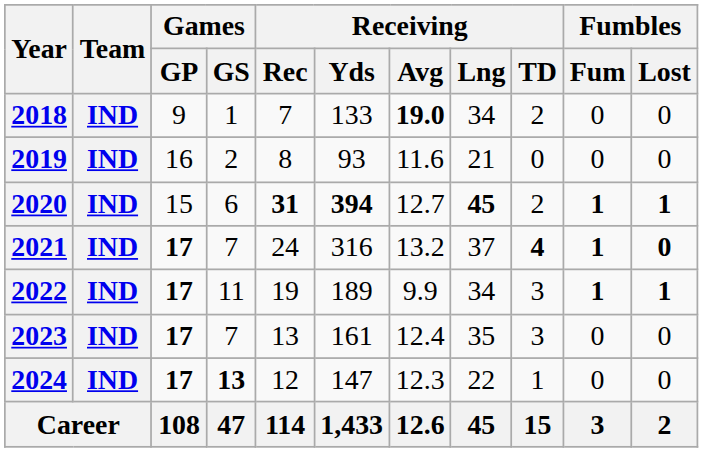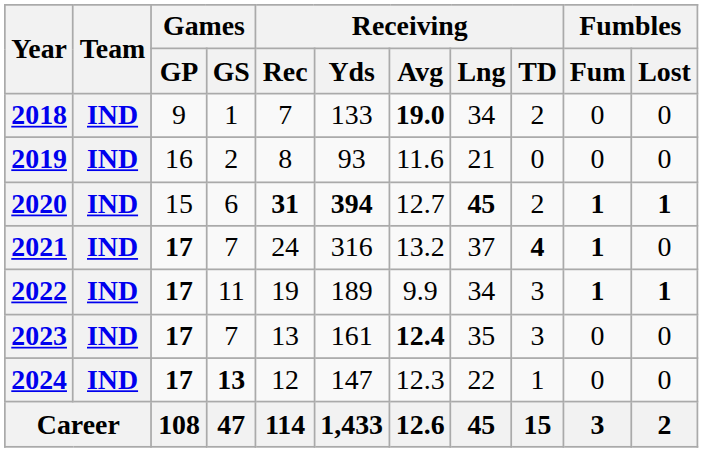(665, 247) bold -> (665, 247) normal
(420, 335) normal -> (420, 335) bold
